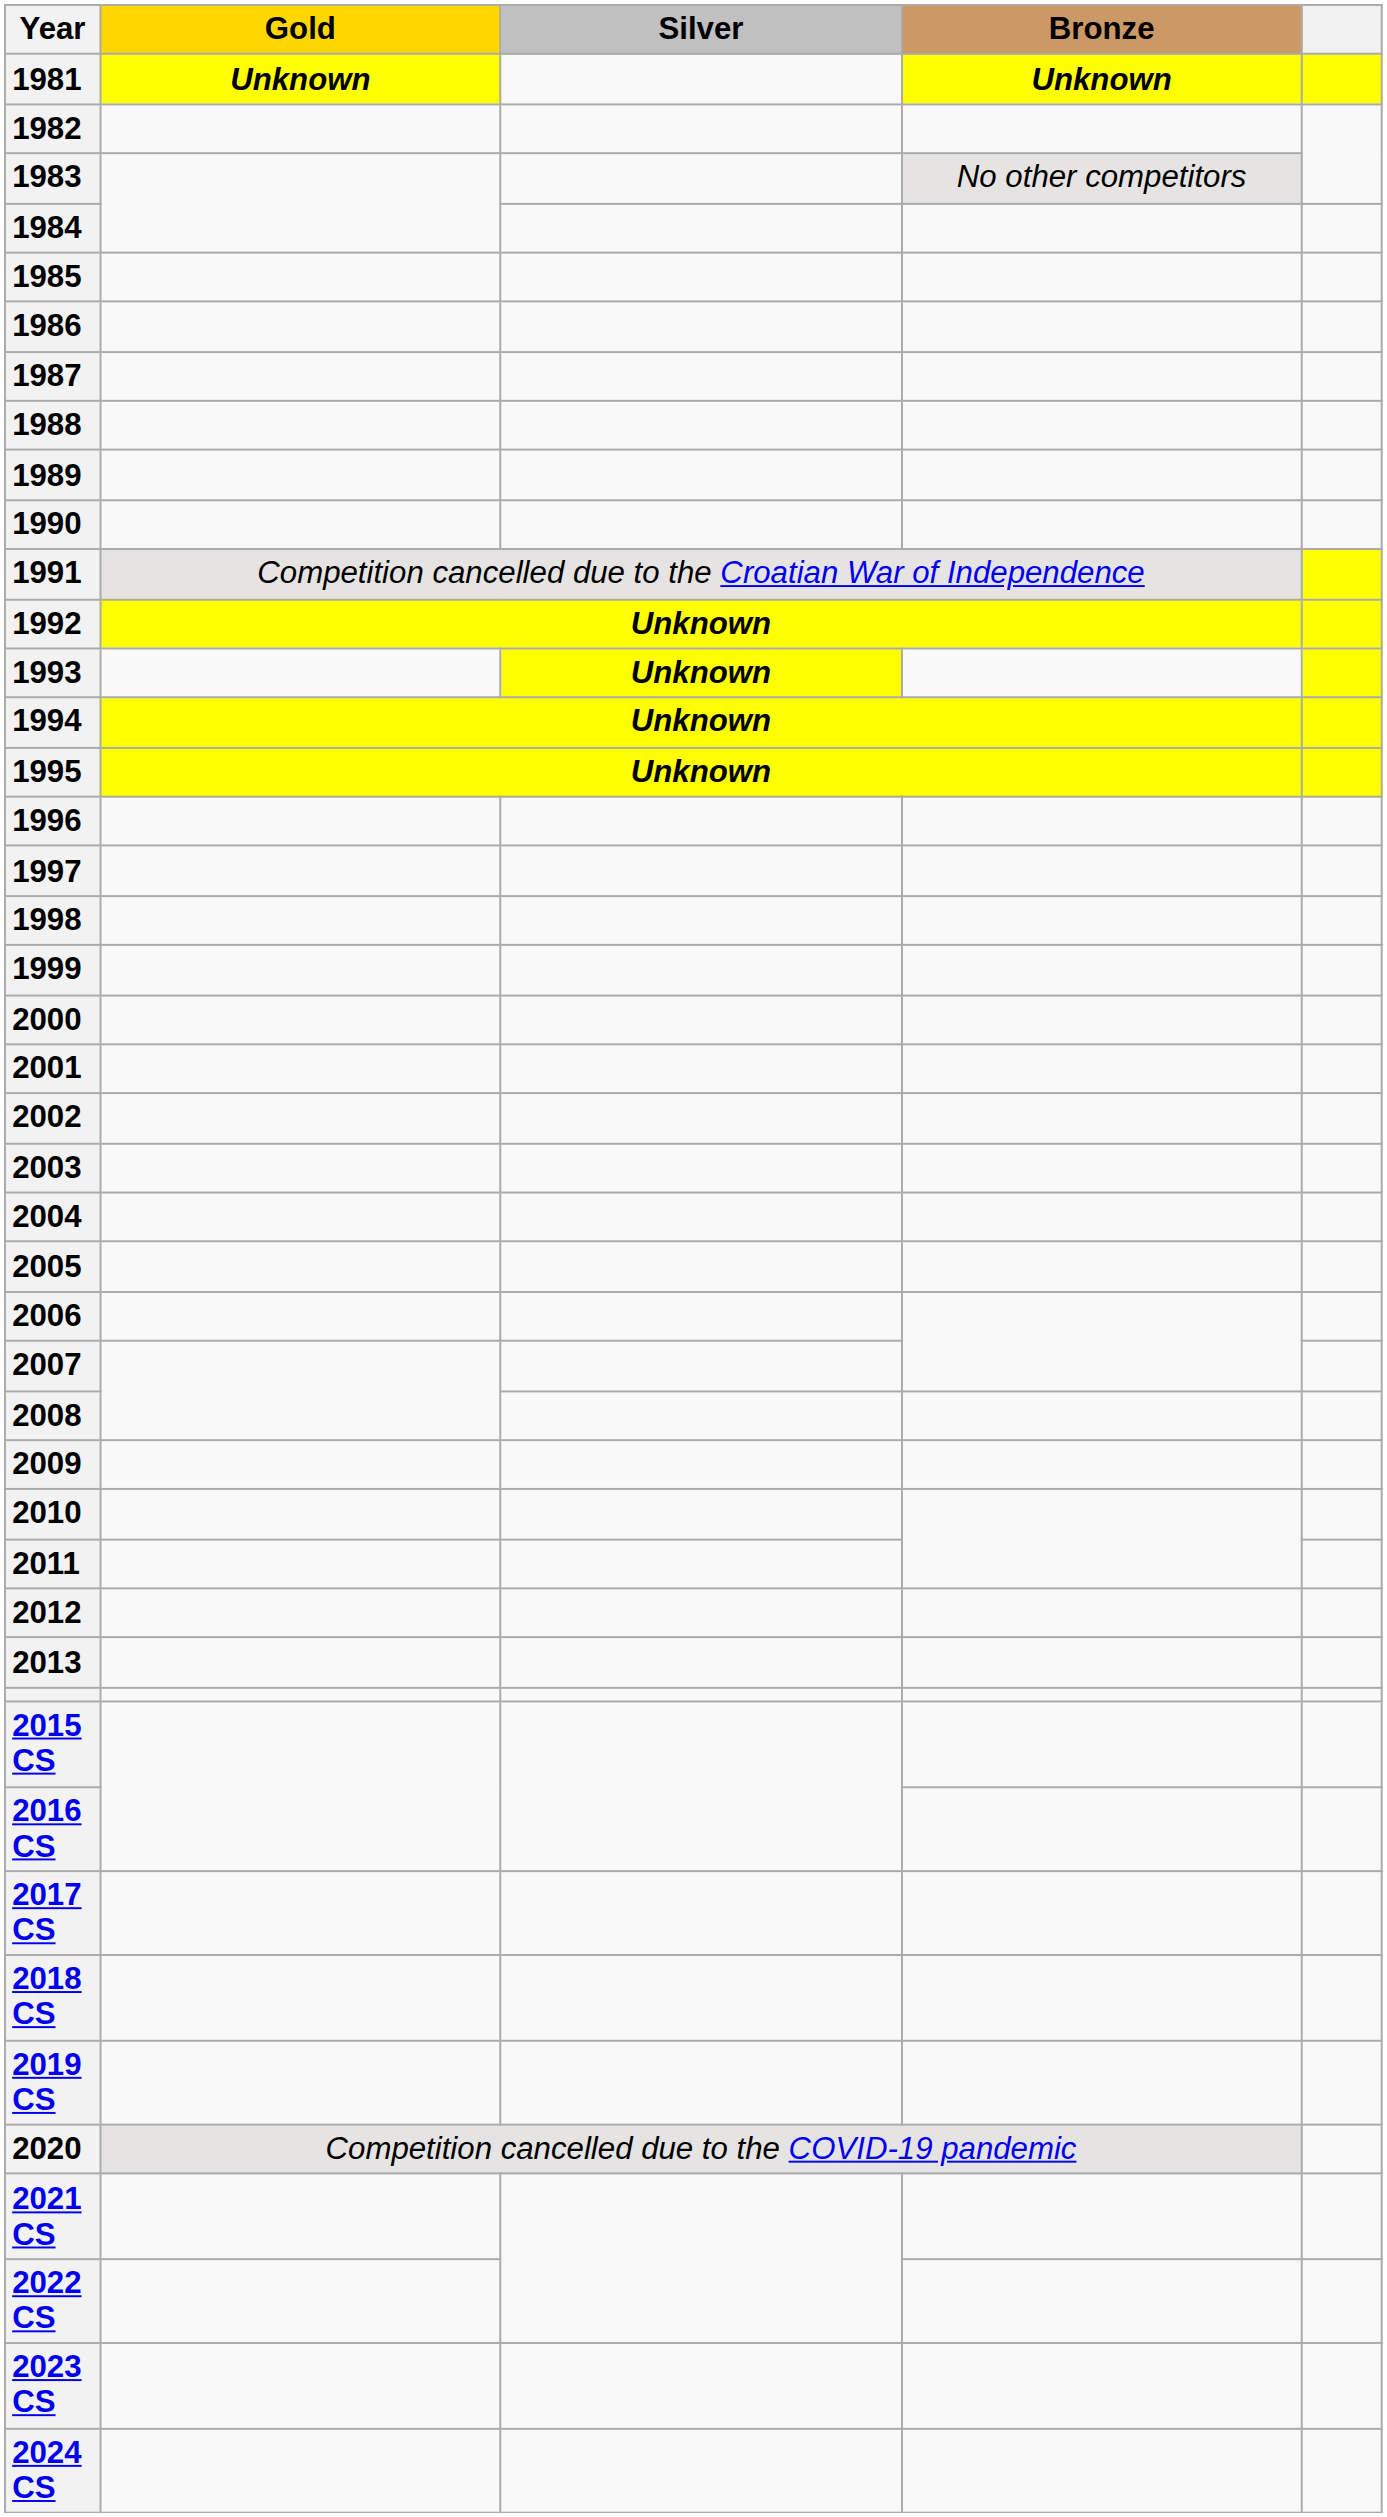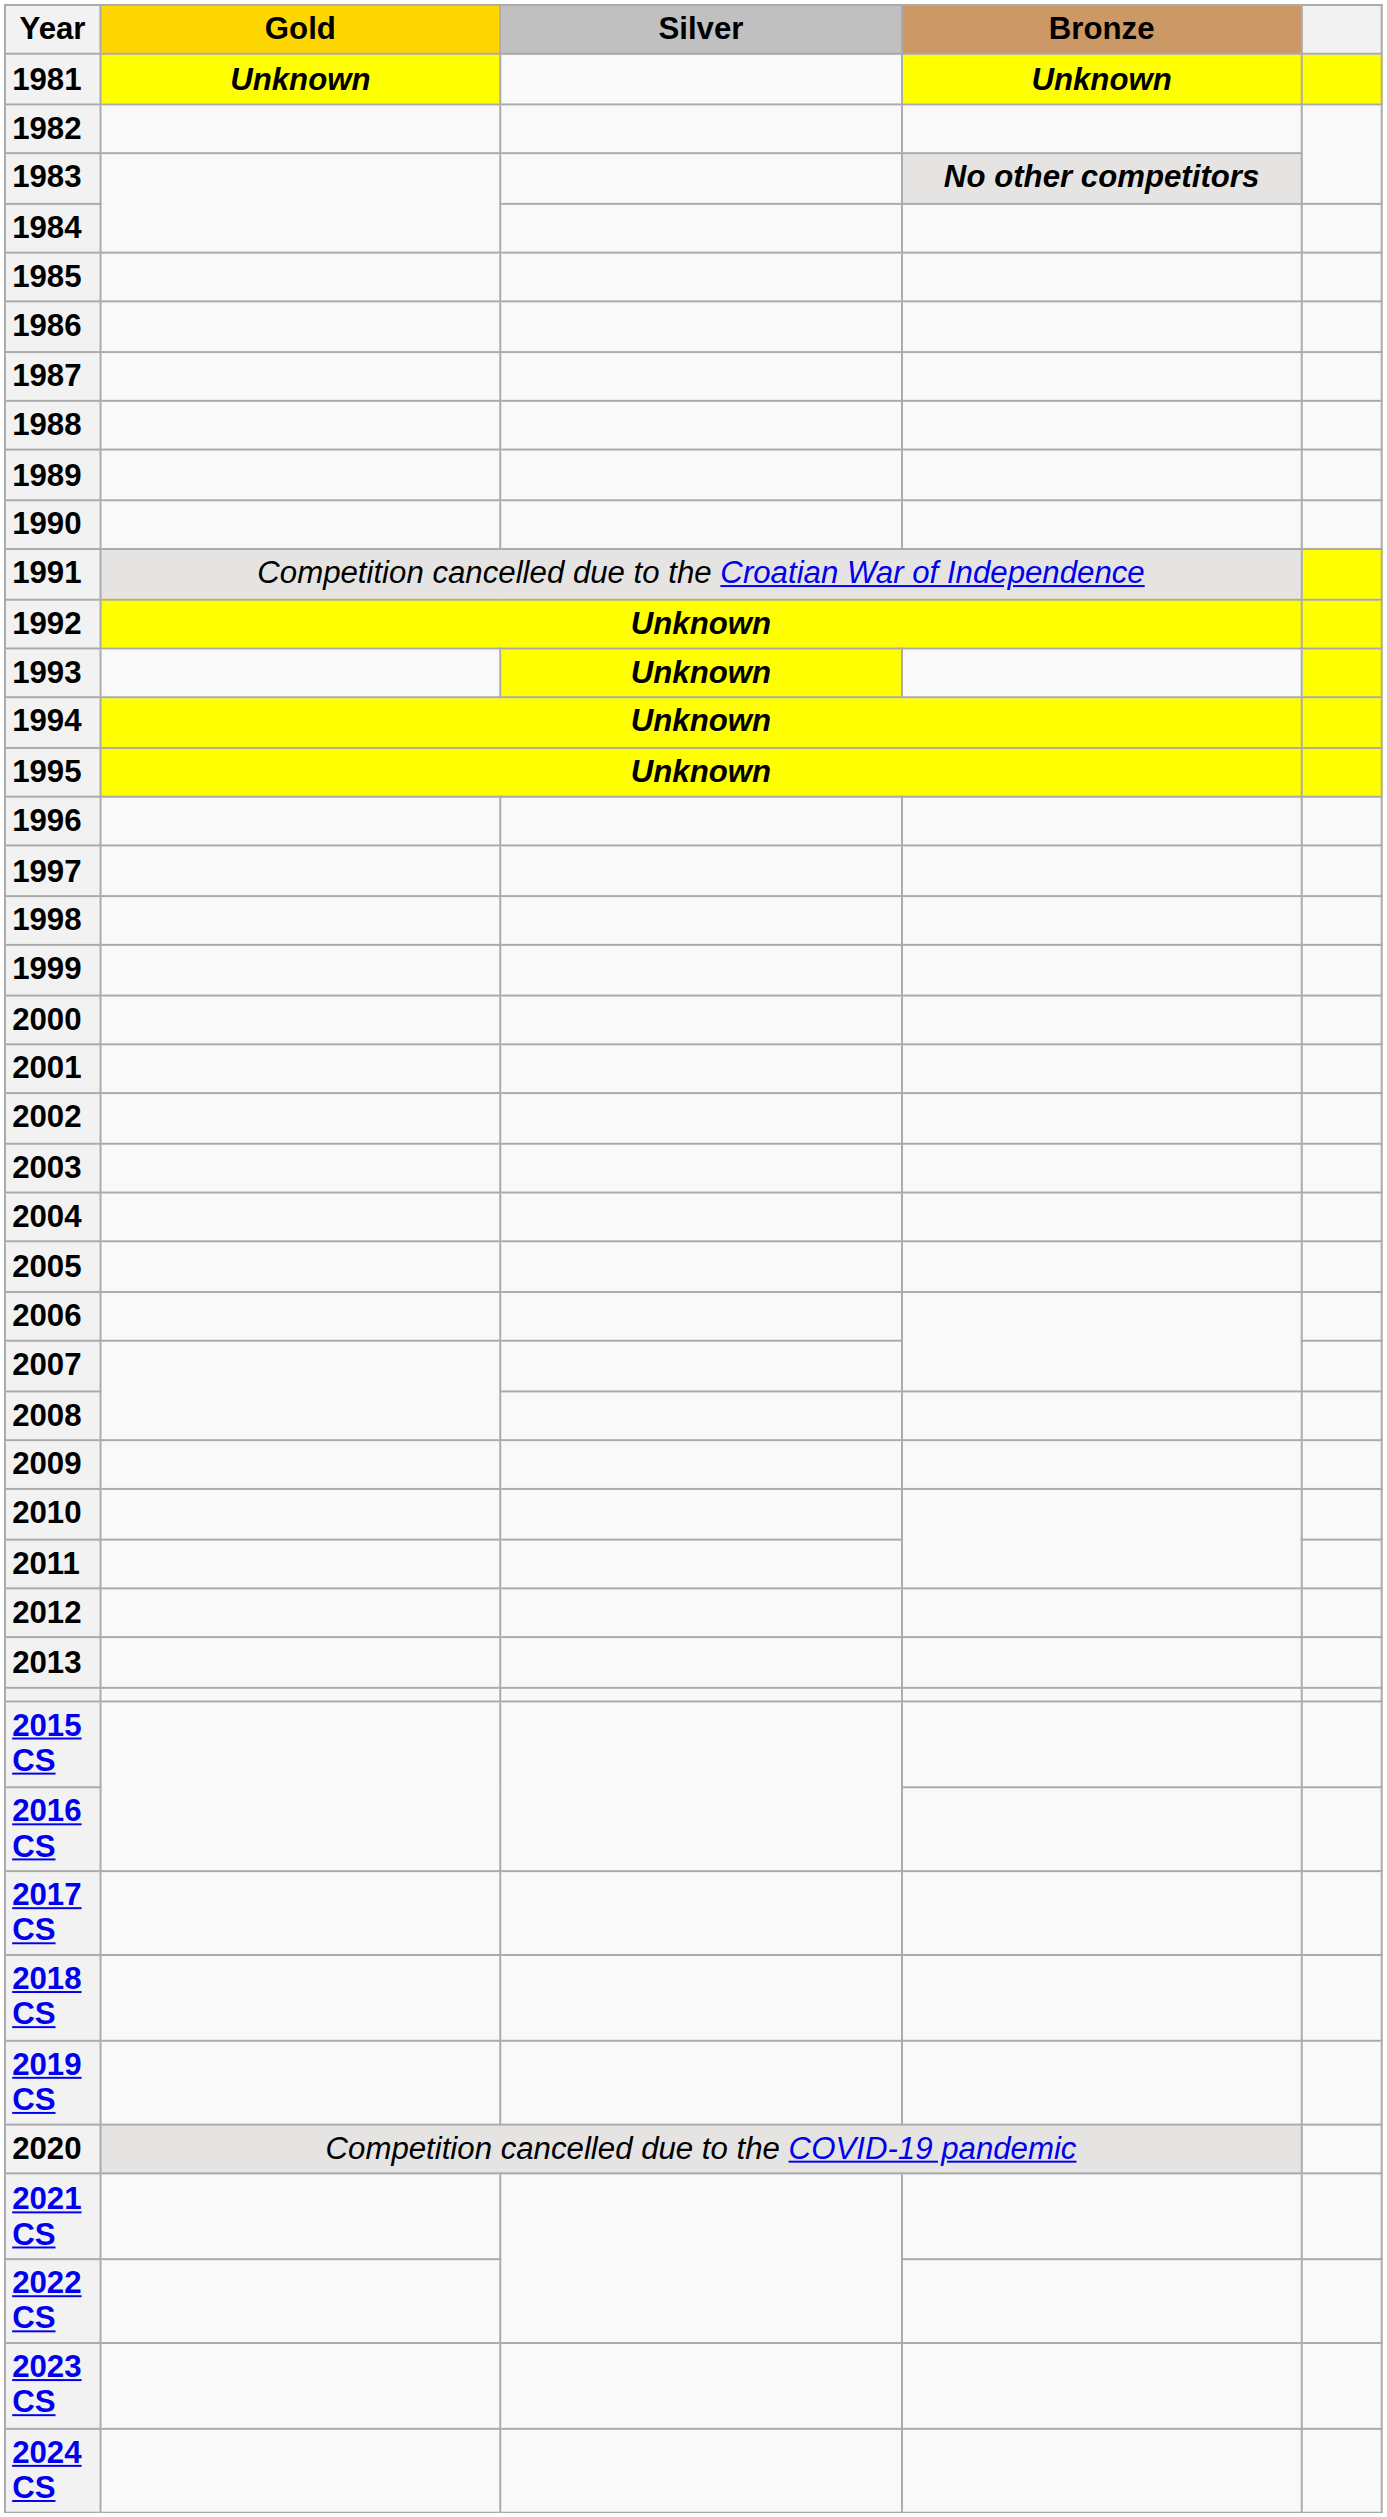(1102, 177) normal -> (1102, 177) bold
